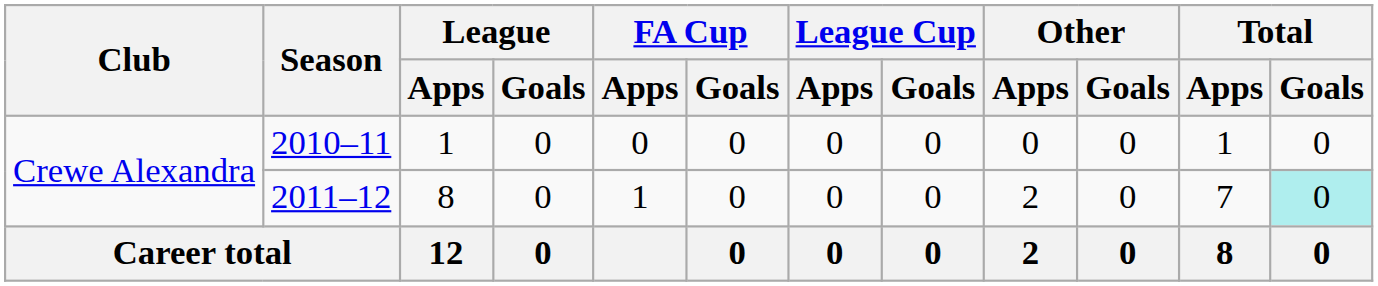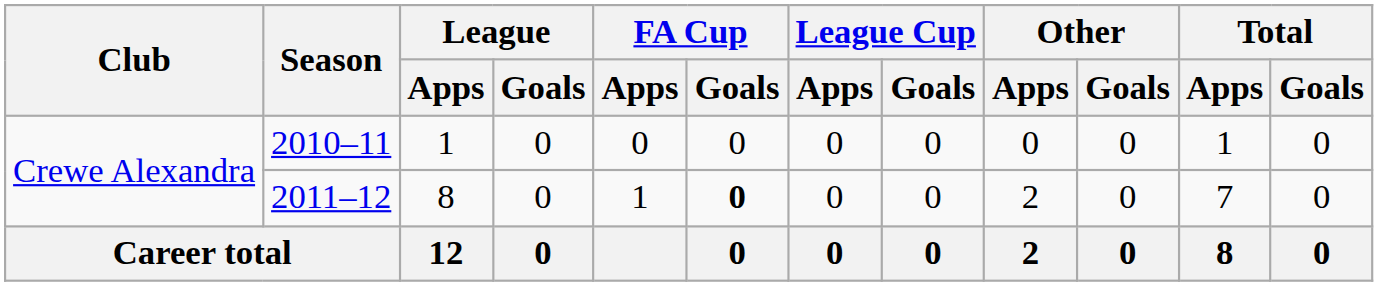(737, 197) normal -> (737, 197) bold
(1322, 197) paleturquoise background -> (1322, 197) no background
